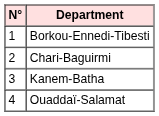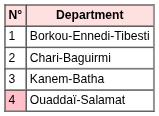(12, 100) no background -> (12, 100) pink background
